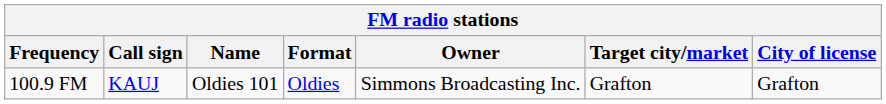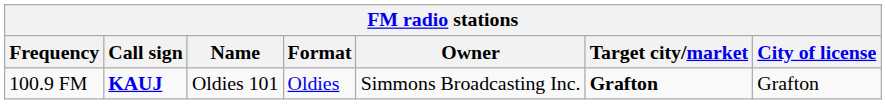(134, 83) normal -> (135, 83) bold
(621, 83) normal -> (624, 83) bold
